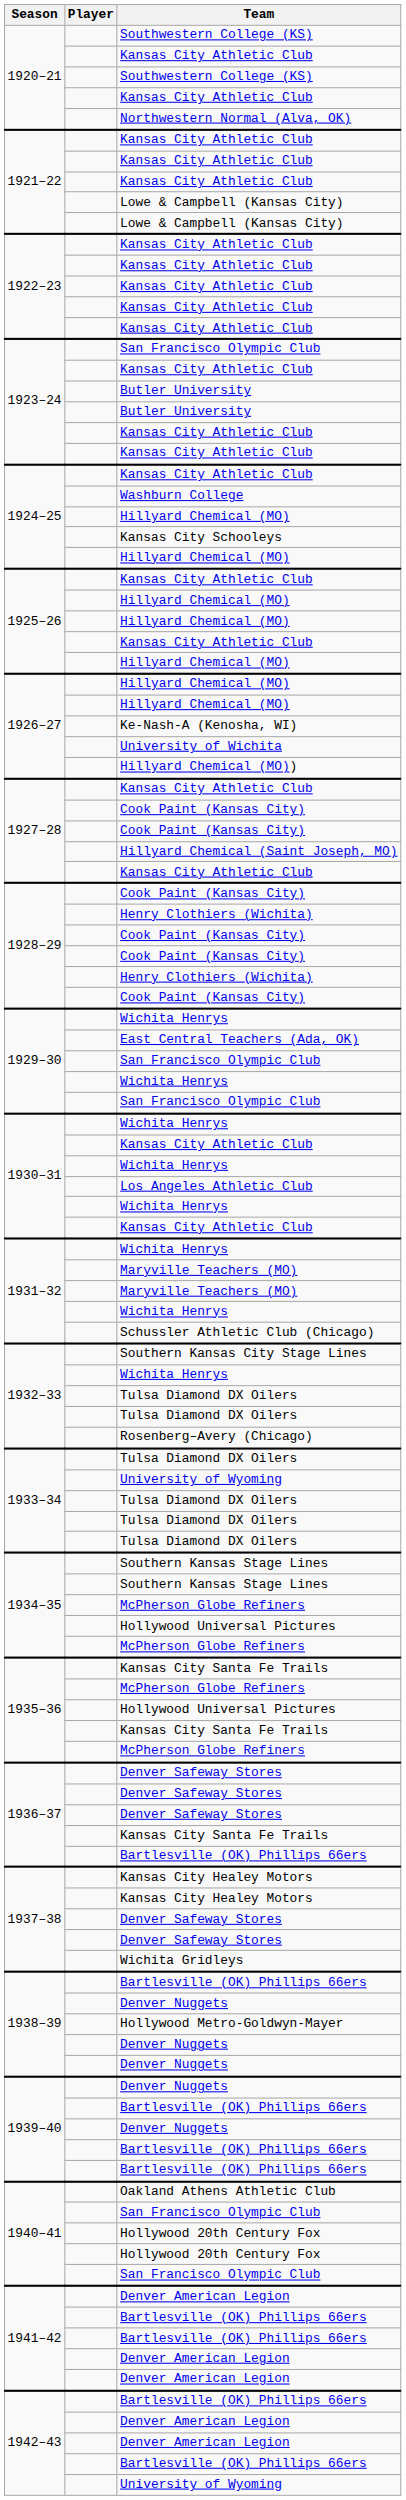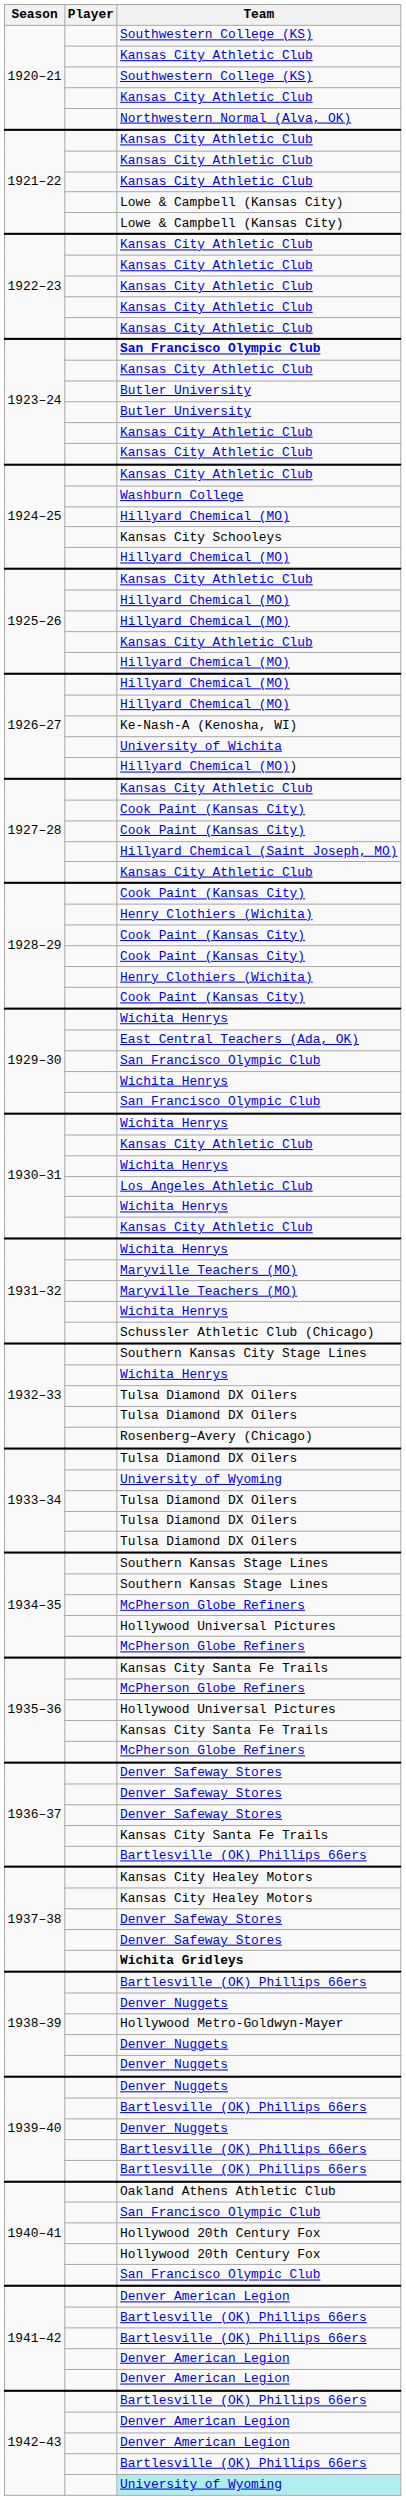(220, 350) normal -> (220, 350) bold
(182, 1961) normal -> (182, 1961) bold
(201, 2485) no background -> (201, 2485) paleturquoise background
